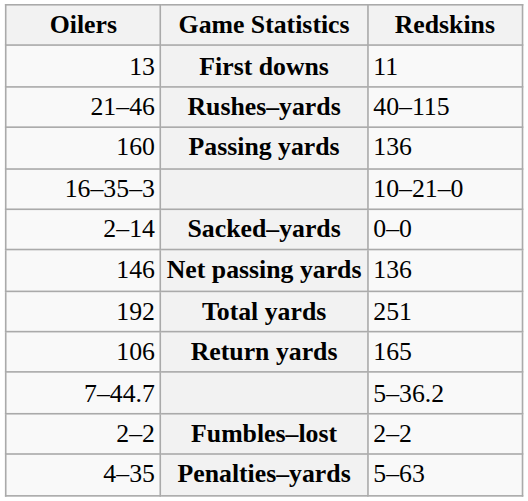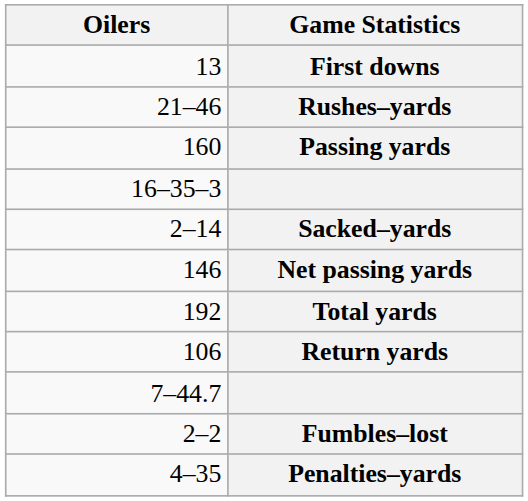- column: (445, 24)
